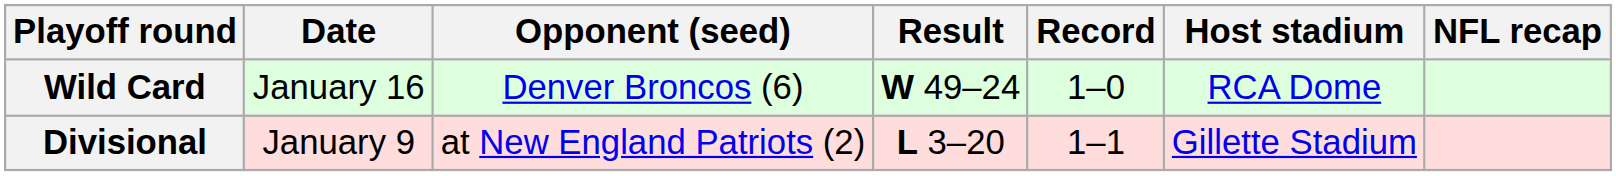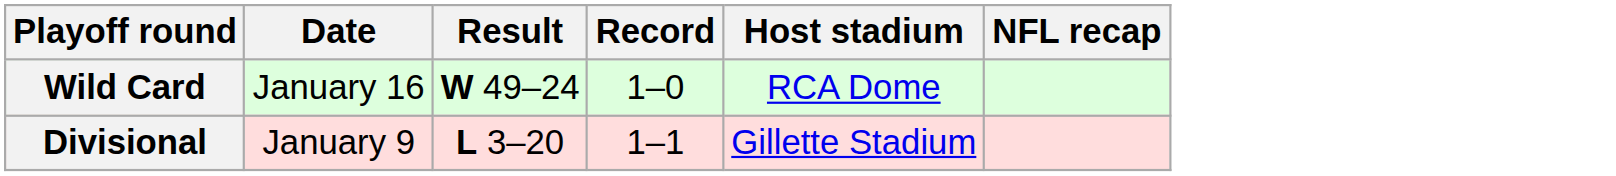- column: (653, 32)
